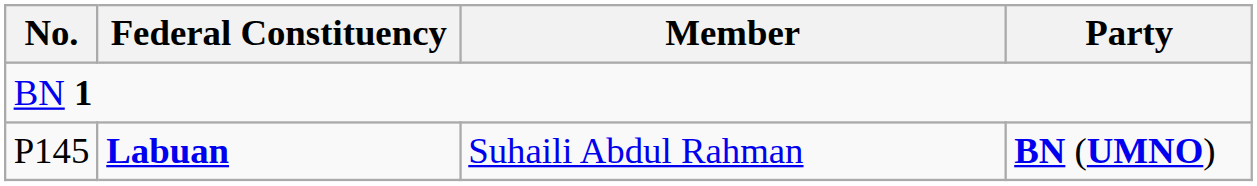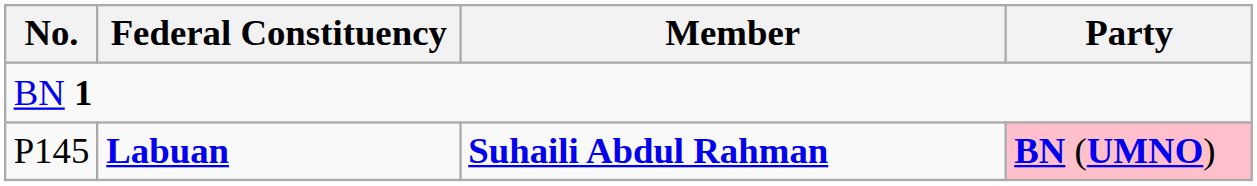(636, 150) normal -> (648, 150) bold
(1115, 150) no background -> (1115, 150) pink background
